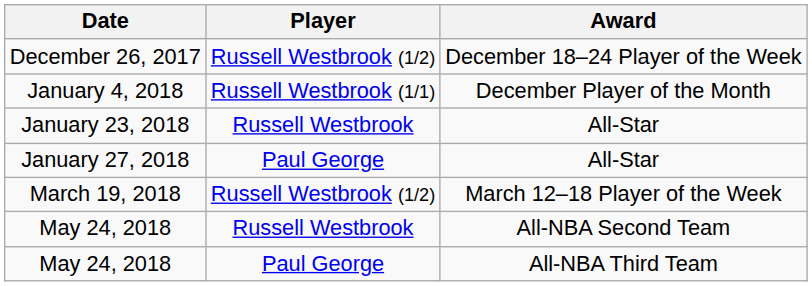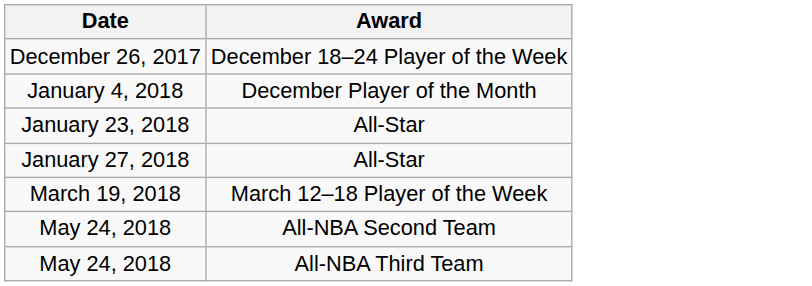- column: (323, 21)
